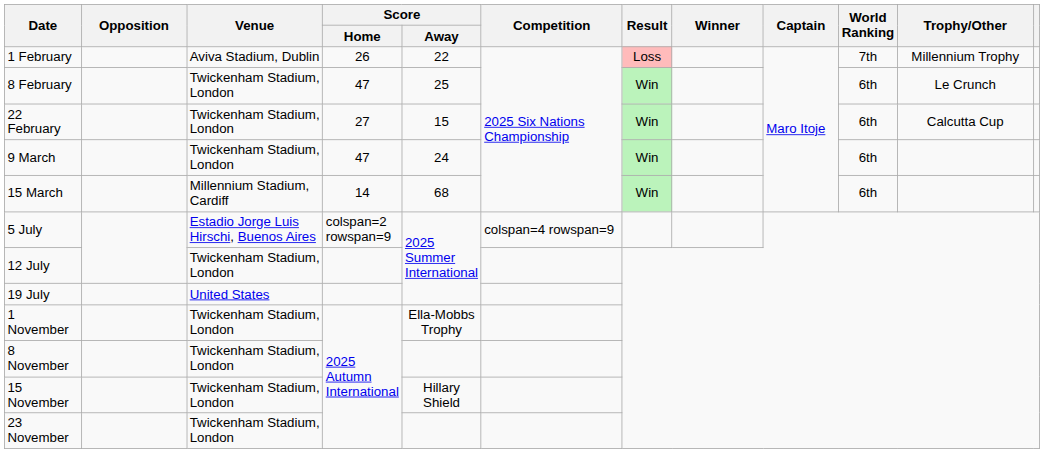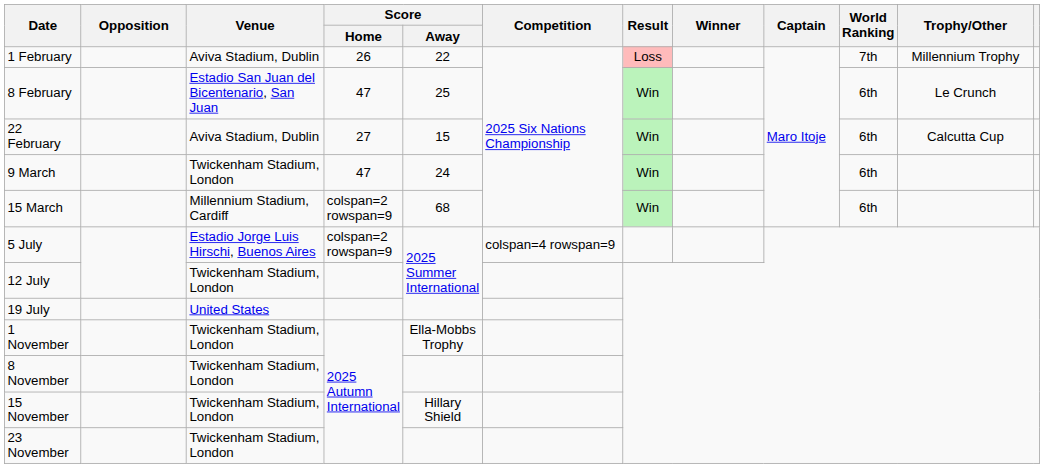(255, 85) Twickenham Stadium, London -> (252, 93) Estadio San Juan del Bicentenario, San Juan
(255, 121) Twickenham Stadium, London -> (254, 136) Aviva Stadium, Dublin
(362, 193) 14 -> (360, 208) colspan=2 rowspan=9
